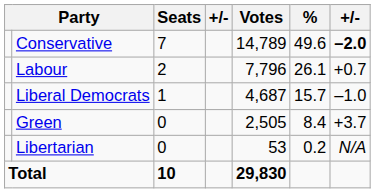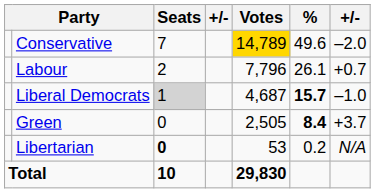(261, 43) no background -> (261, 43) gold background
(350, 43) bold -> (350, 43) normal
(162, 95) no background -> (162, 95) lightgrey background
(310, 95) normal -> (310, 95) bold
(315, 122) normal -> (315, 122) bold
(162, 148) normal -> (162, 148) bold
